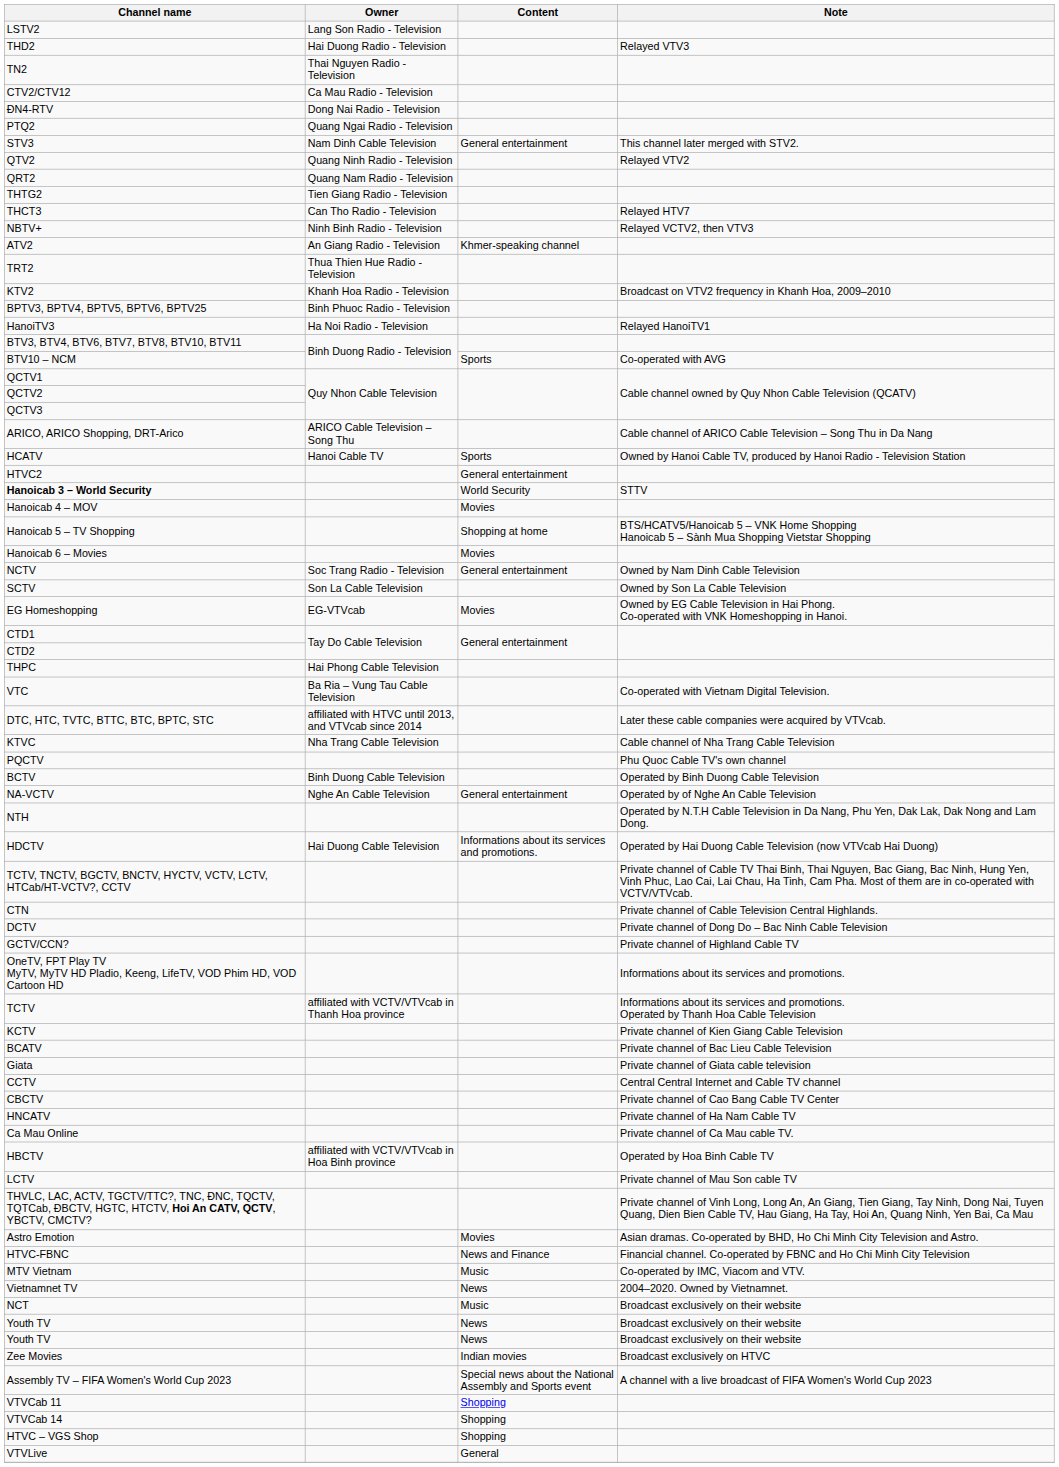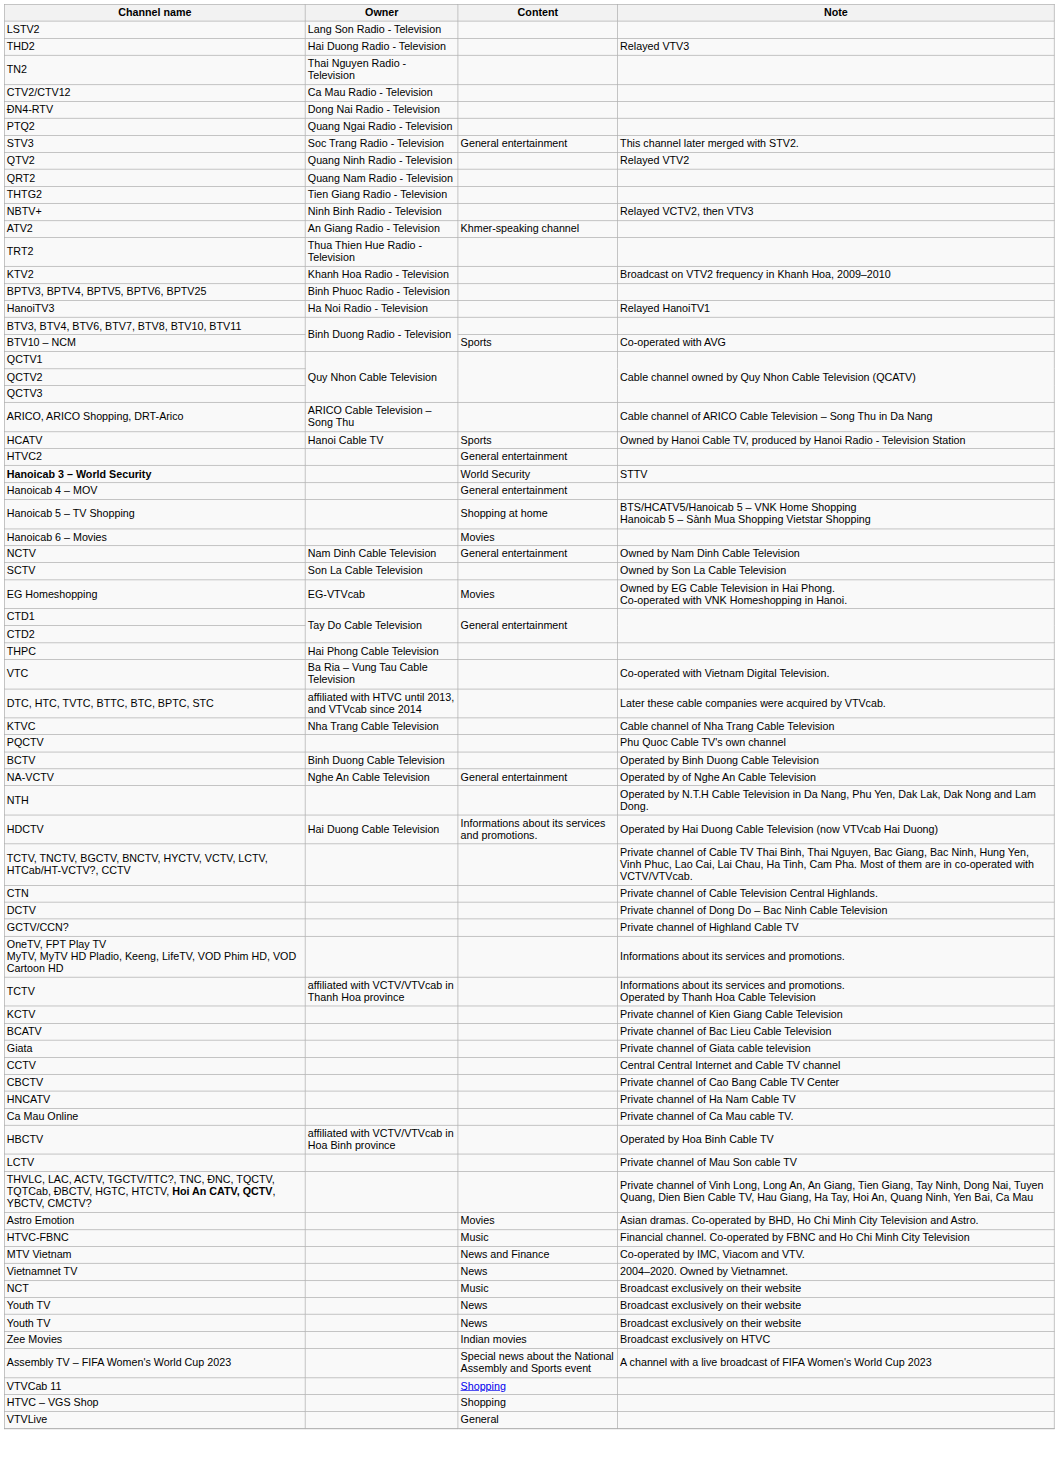(372, 144) Nam Dinh Cable Television -> (376, 144) Soc Trang Radio - Television
- row: (24, 212)
(478, 508) Movies -> (514, 491) General entertainment
(376, 571) Soc Trang Radio - Television -> (372, 554) Nam Dinh Cable Television
(505, 1255) News and Finance -> (475, 1238) Music
(475, 1272) Music -> (505, 1255) News and Finance
- row: (35, 1420)
